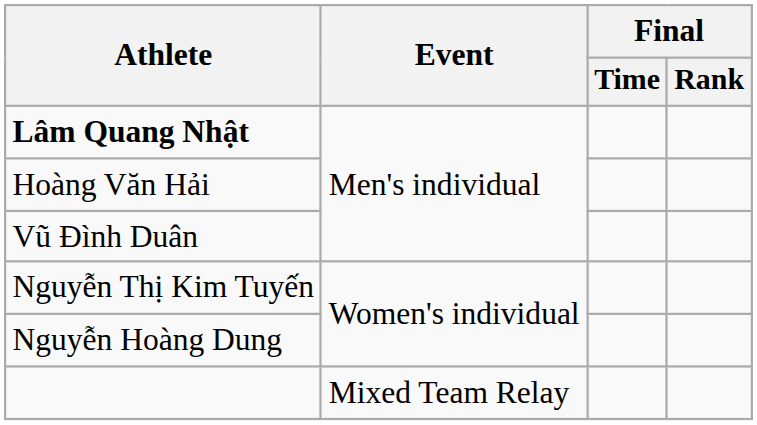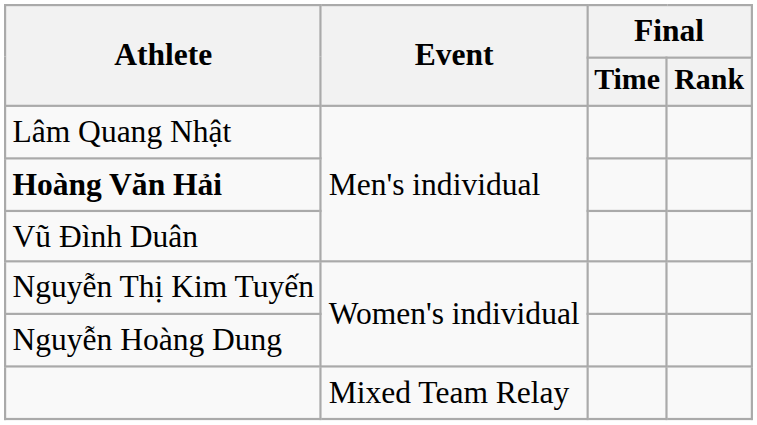(131, 132) bold -> (122, 132) normal
(111, 184) normal -> (117, 184) bold
